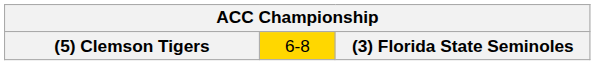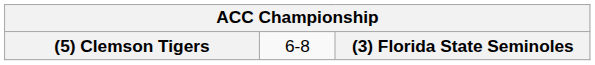(297, 45) gold background -> (297, 45) no background
